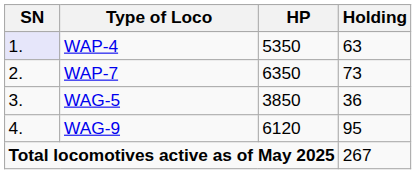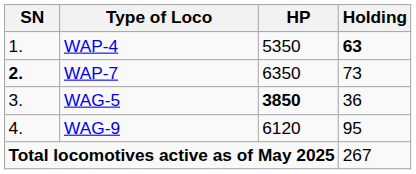(16, 45) lavender background -> (16, 45) no background
(352, 45) normal -> (352, 45) bold
(16, 73) normal -> (16, 73) bold
(281, 100) normal -> (281, 100) bold
